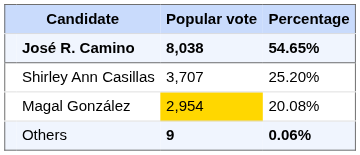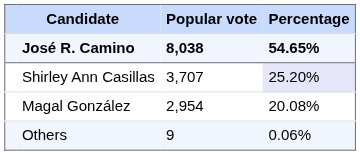(294, 77) no background -> (294, 77) lavender background
(185, 106) gold background -> (185, 106) no background
(170, 135) bold -> (170, 135) normal
(290, 135) bold -> (290, 135) normal
